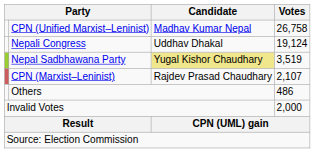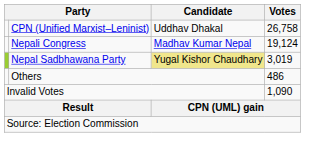(202, 28) Madhav Kumar Nepal -> (188, 28) Uddhav Dhakal
(188, 44) Uddhav Dhakal -> (202, 44) Madhav Kumar Nepal
(289, 60) 3,519 -> (280, 60) 3,019
- row: (63, 76)
(289, 108) 2,000 -> (280, 92) 1,090
